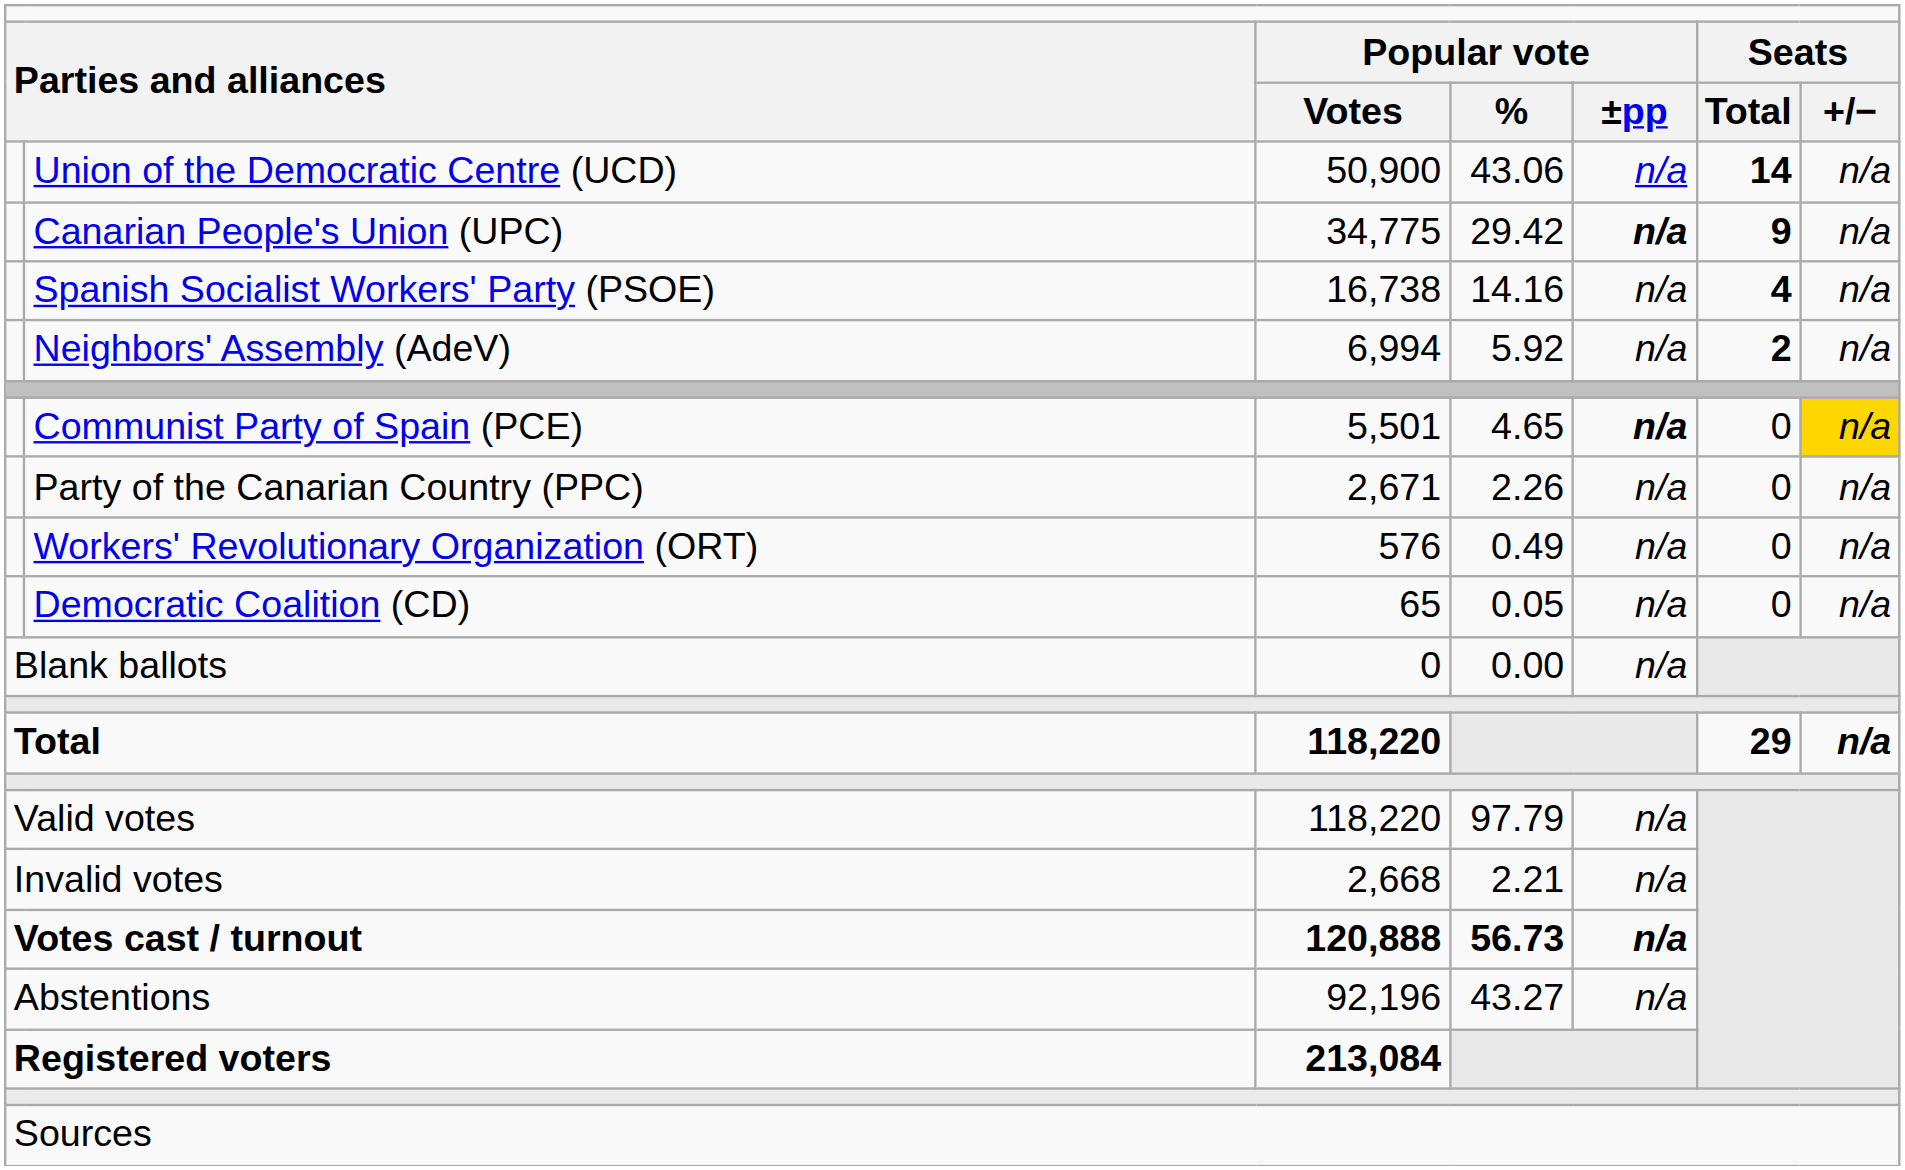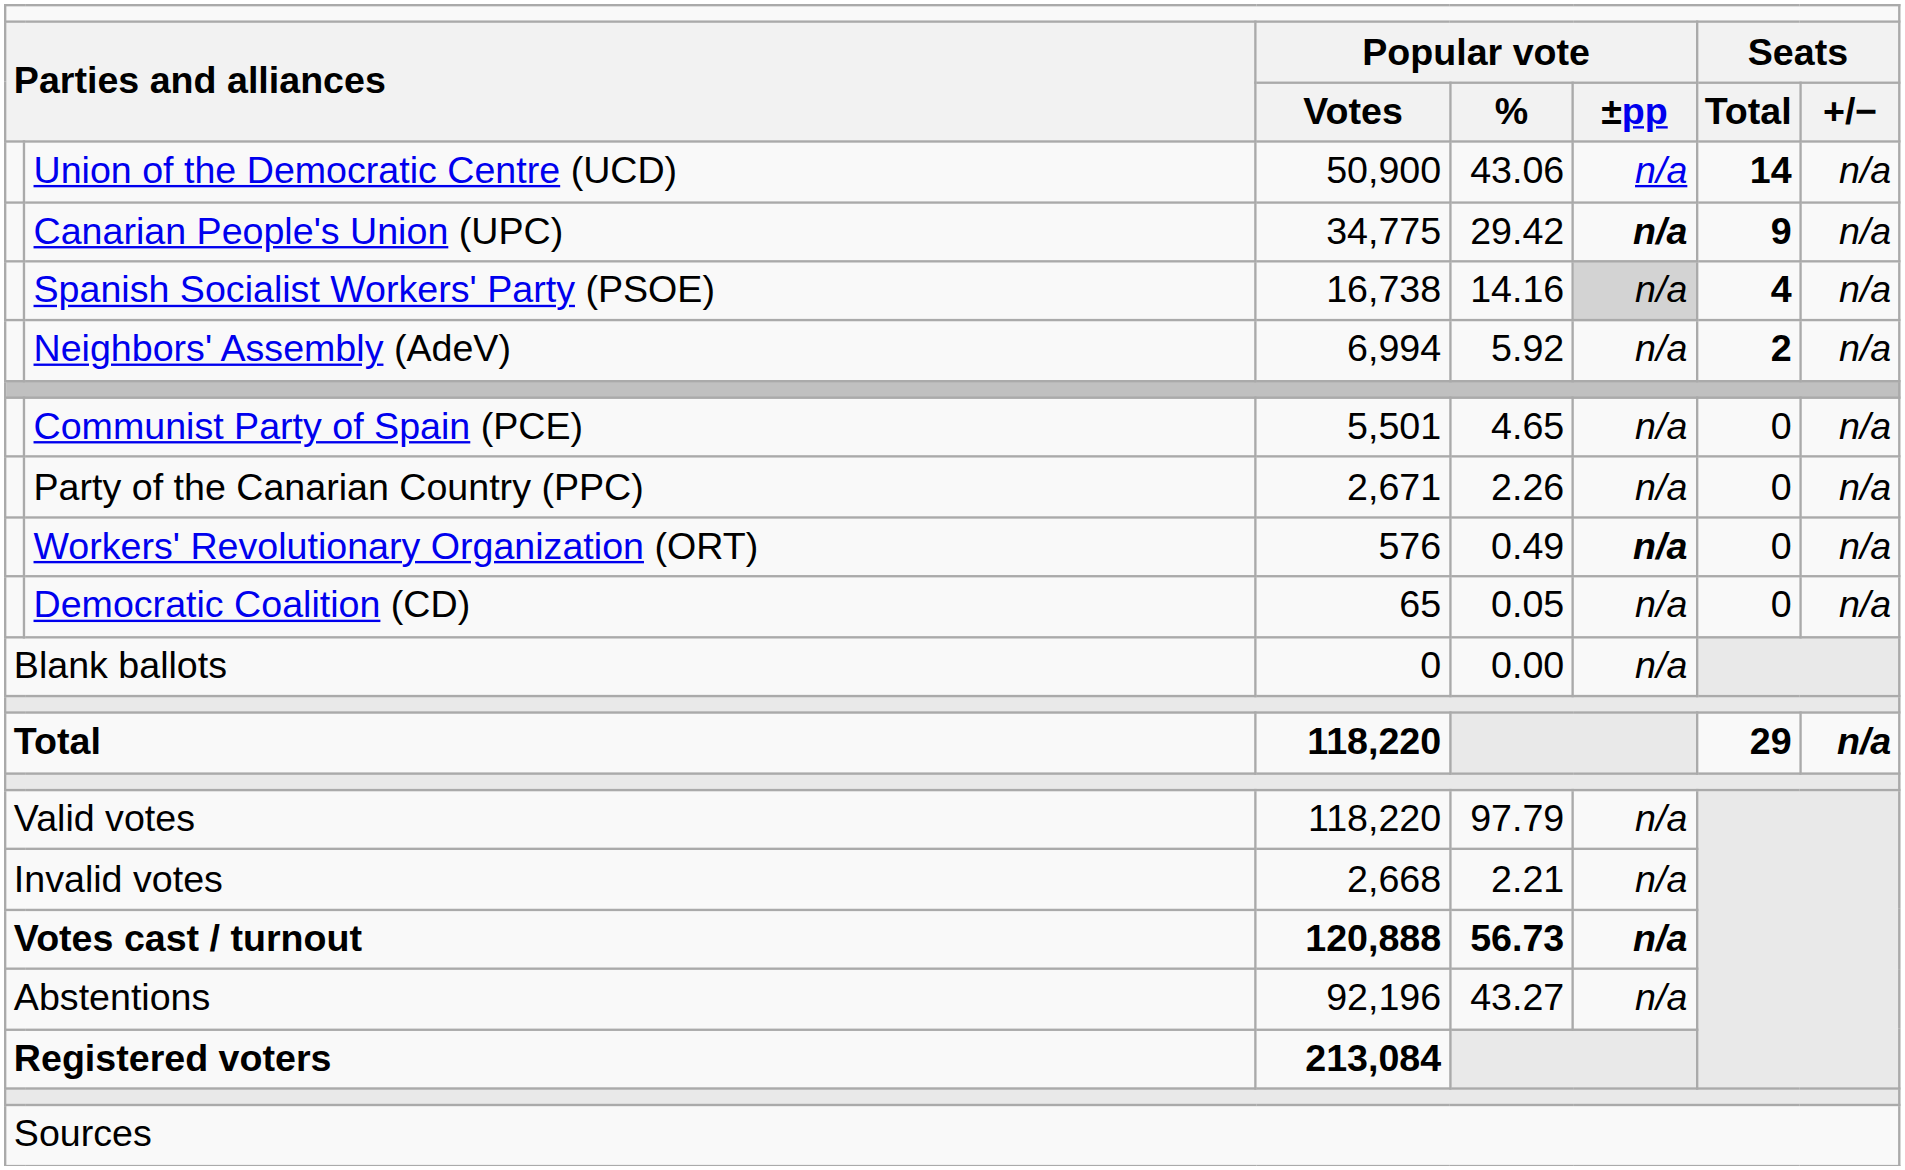(1661, 290) no background -> (1661, 290) lightgrey background
(1660, 426) bold -> (1661, 426) normal
(1865, 426) gold background -> (1865, 426) no background
(1661, 546) normal -> (1660, 546) bold
